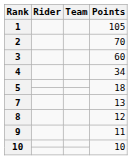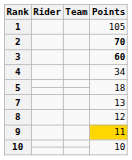(120, 42) normal -> (120, 42) bold
(120, 57) normal -> (120, 57) bold
(120, 132) no background -> (120, 132) gold background
